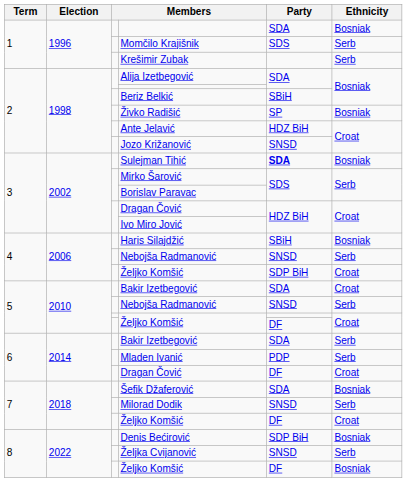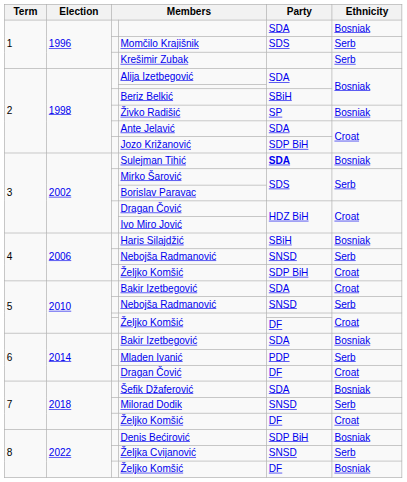(289, 129) HDZ BiH -> (279, 129) SDA
(283, 145) SNSD -> (289, 145) SDP BiH
(345, 341) Serb -> (352, 341) Bosniak
